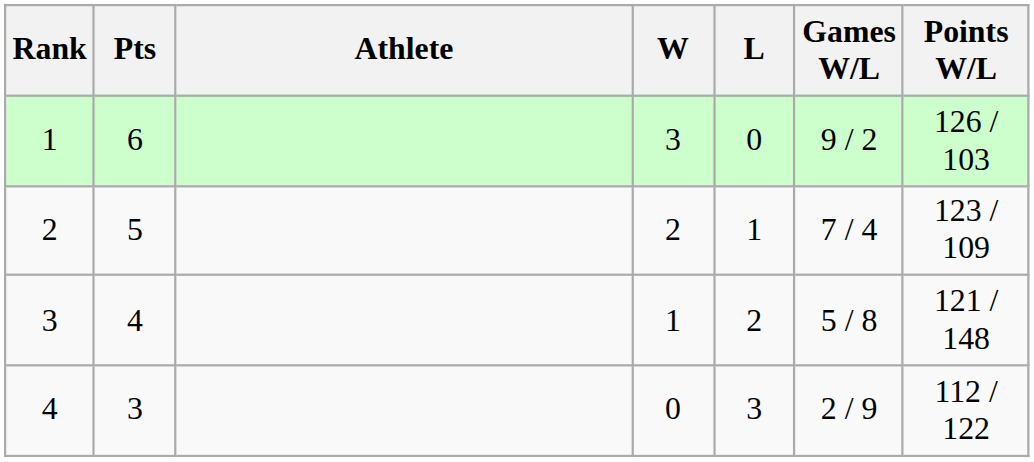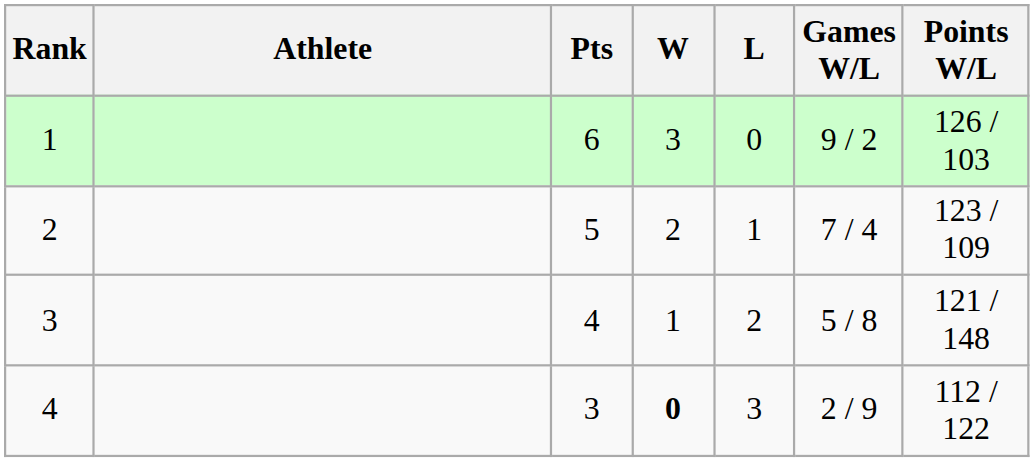columns swapped: (404, 49) <-> (135, 49)
(673, 410) normal -> (673, 410) bold
